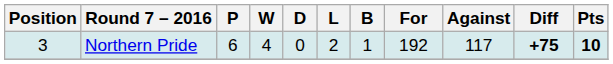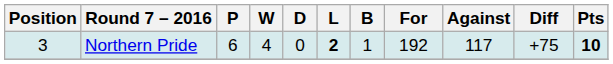(334, 45) normal -> (334, 45) bold
(544, 45) bold -> (544, 45) normal
